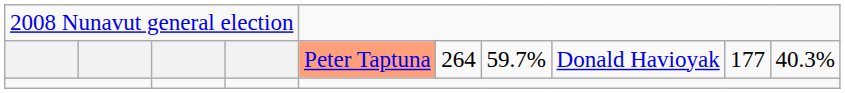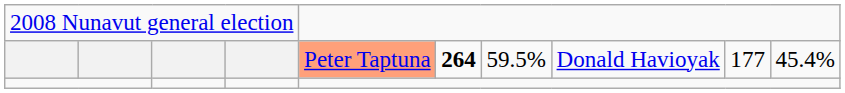(459, 59) normal -> (459, 59) bold
(516, 59) 59.7% -> (516, 59) 59.5%
(805, 59) 40.3% -> (805, 59) 45.4%
